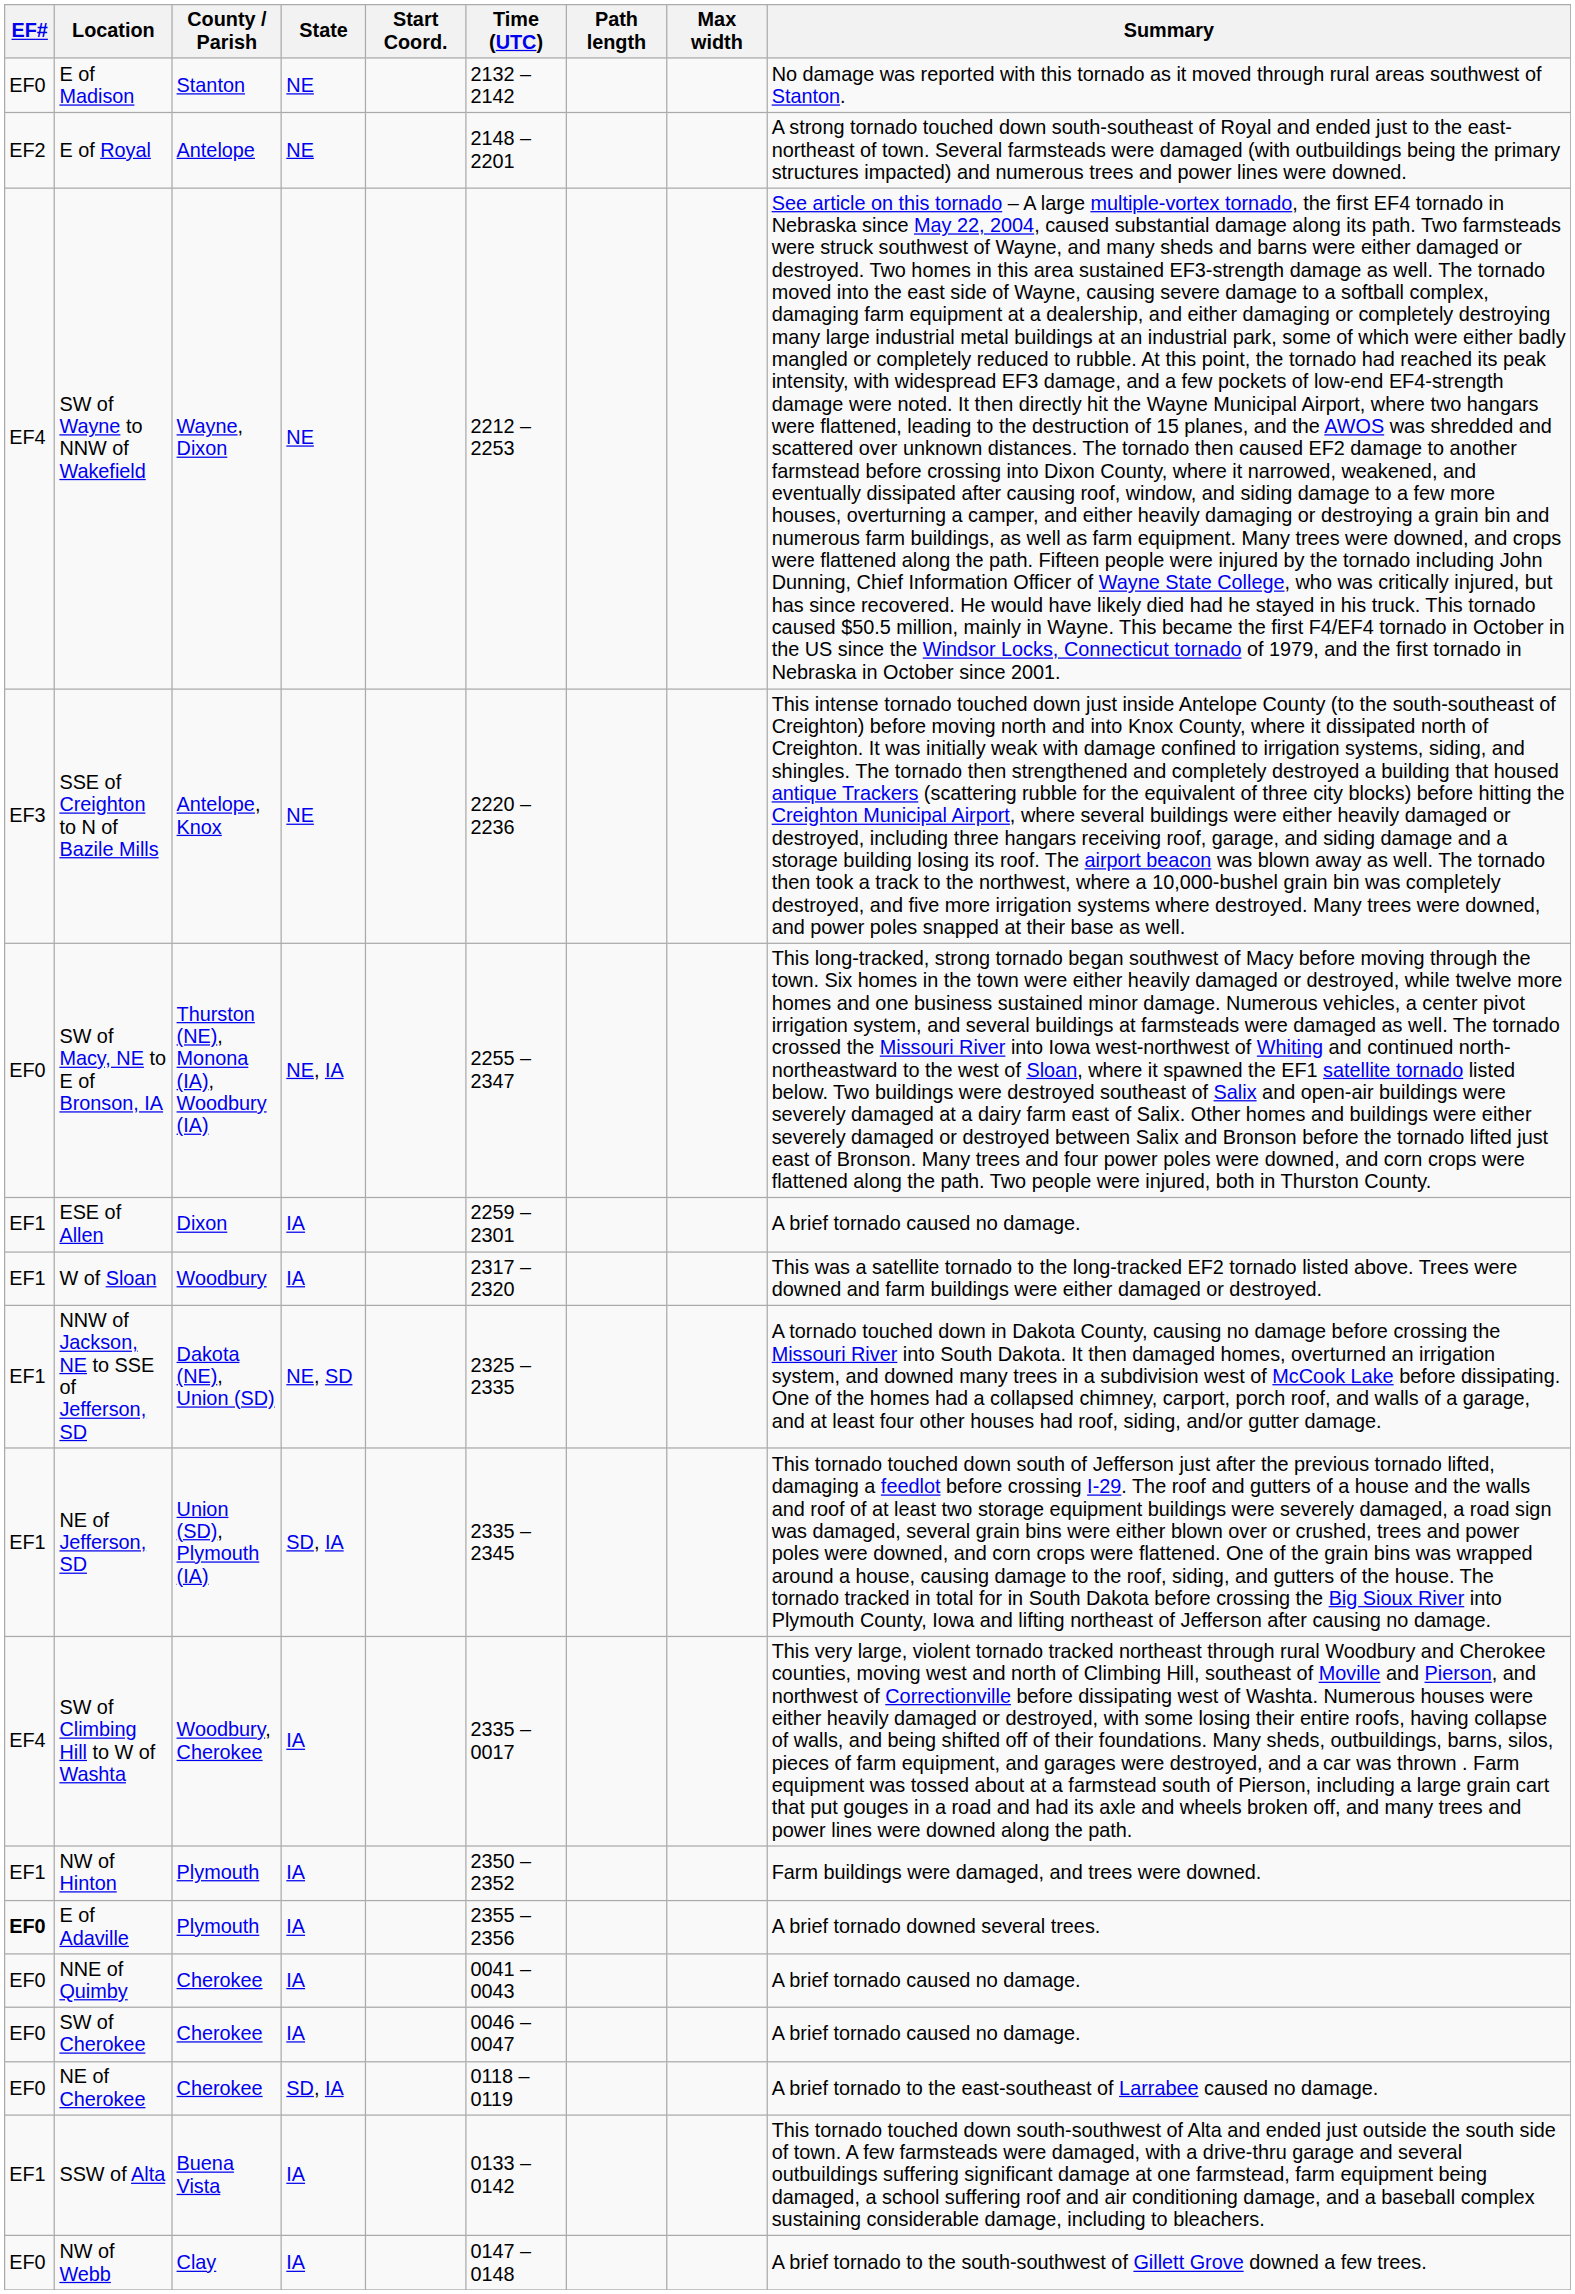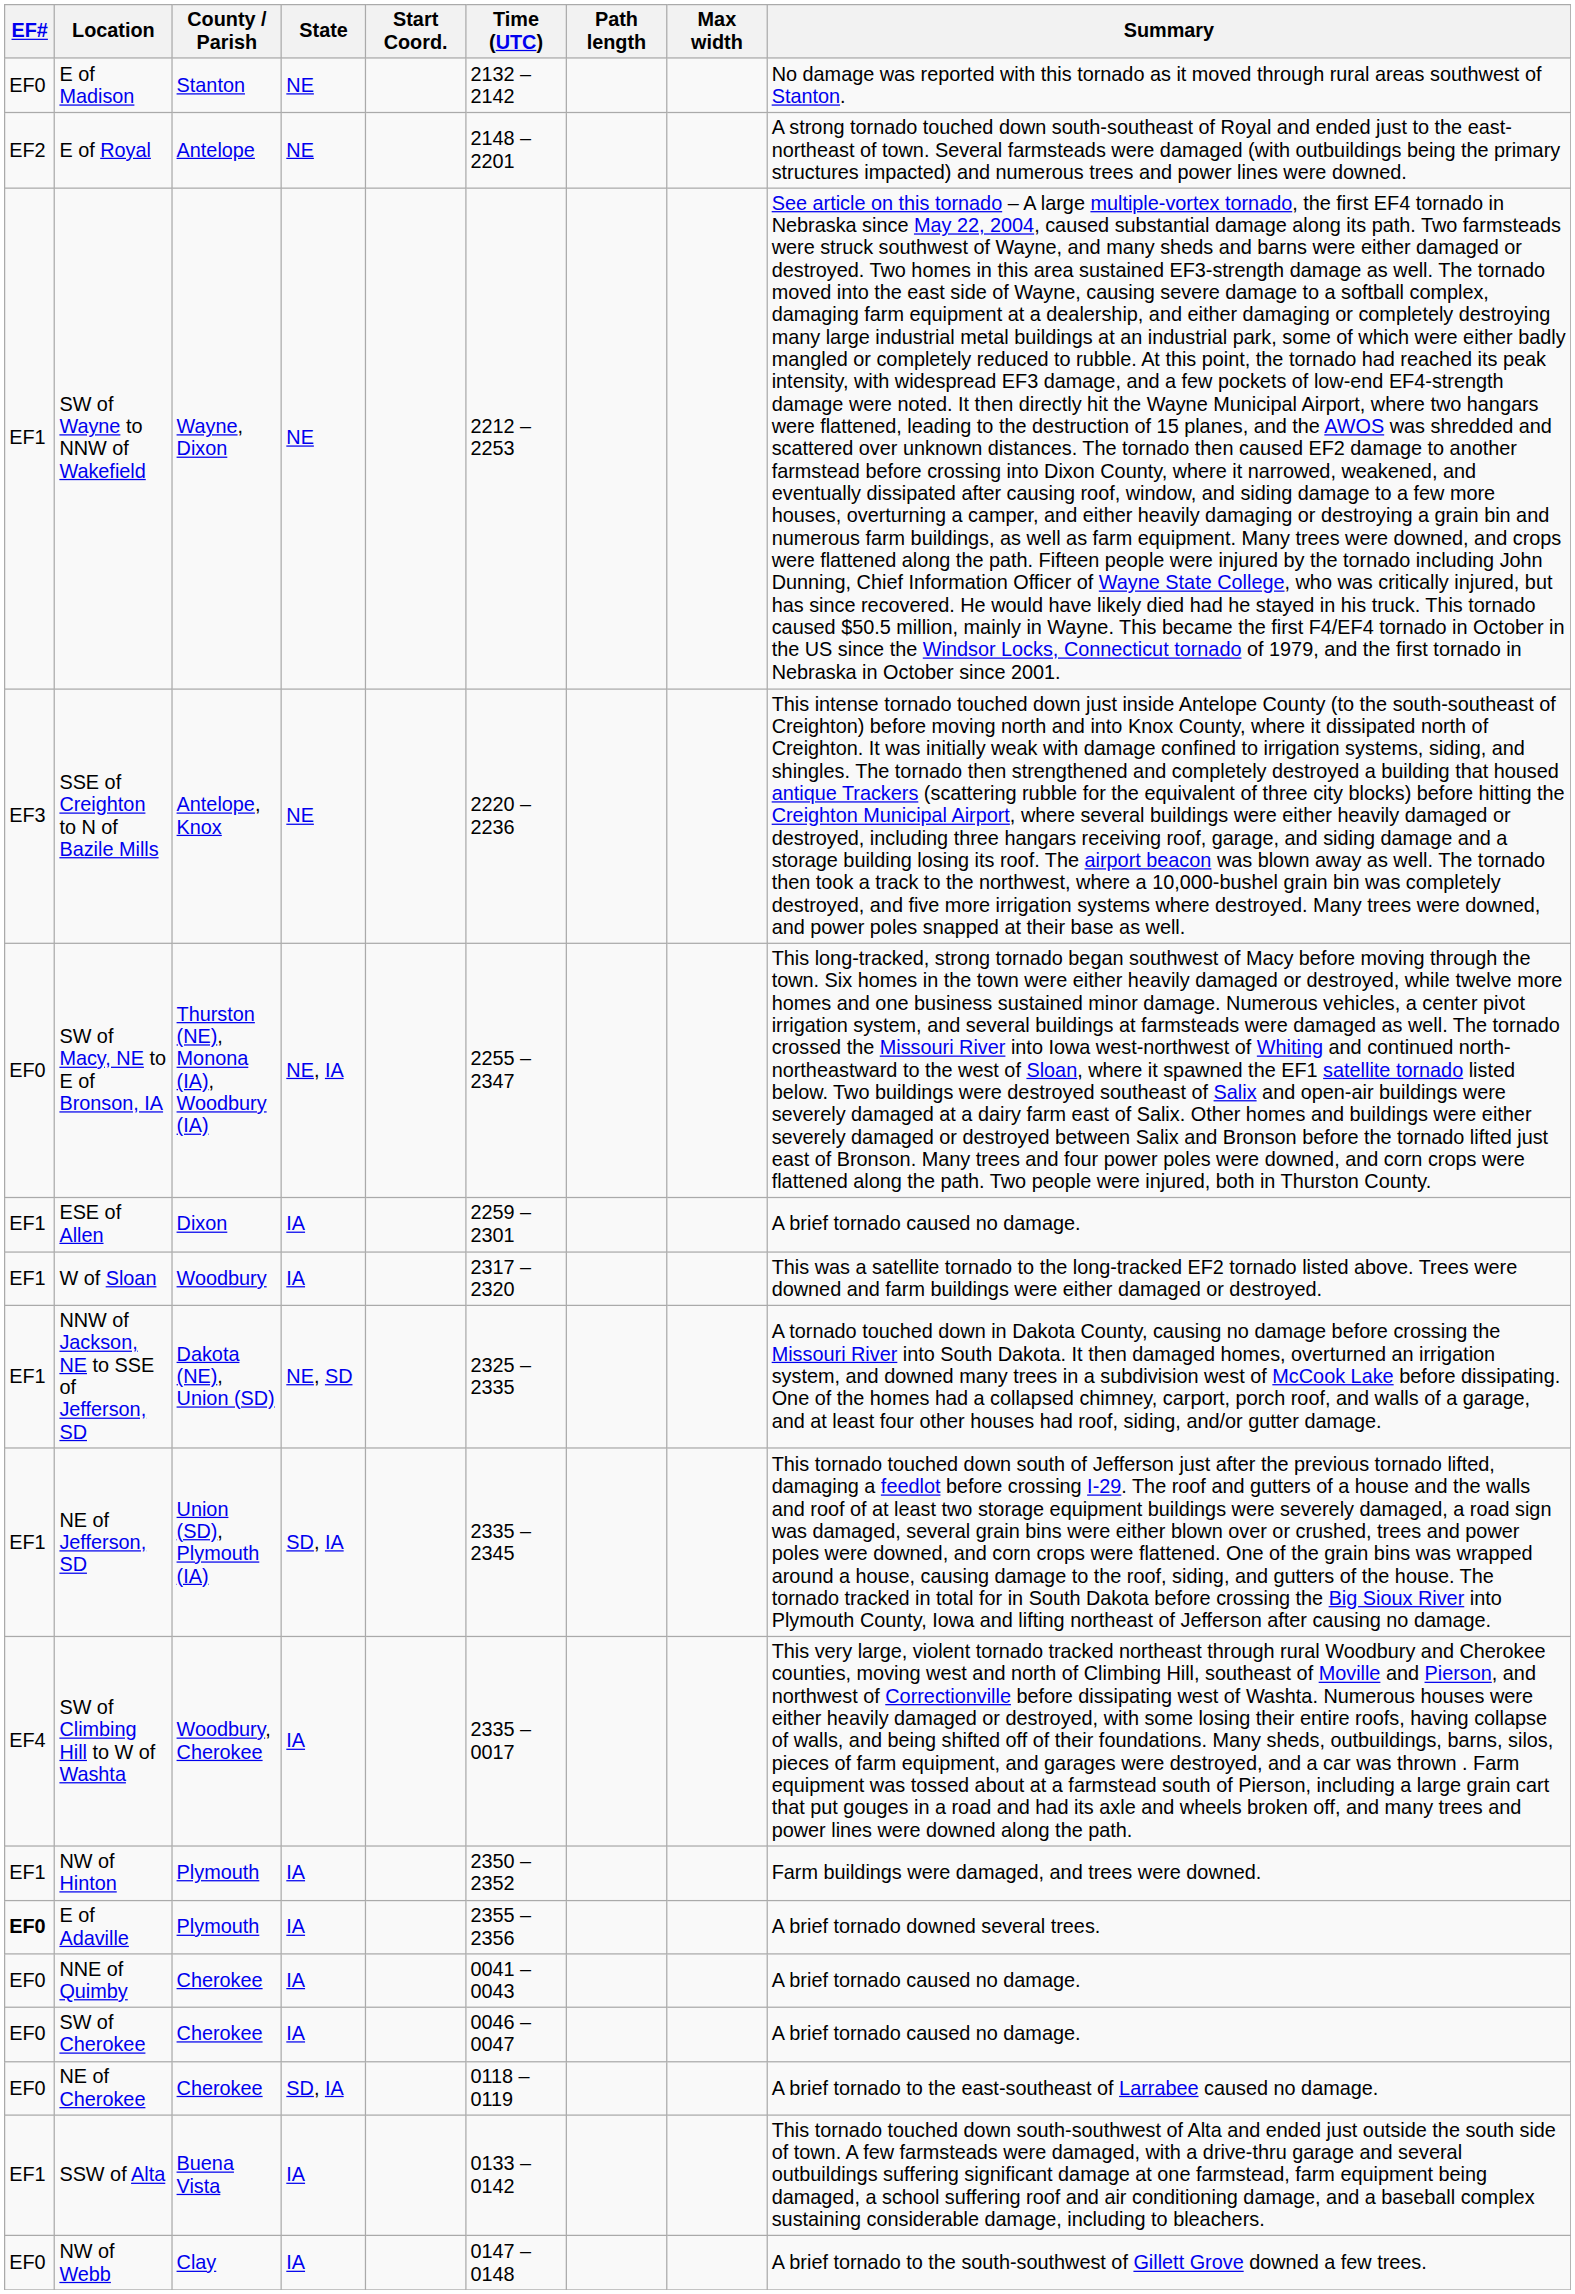(27, 438) EF4 -> (27, 438) EF1
